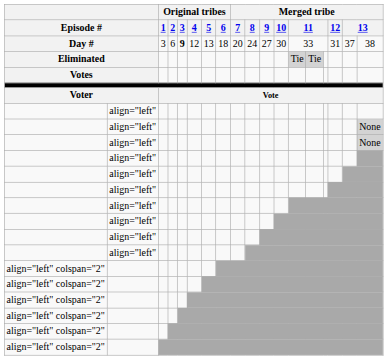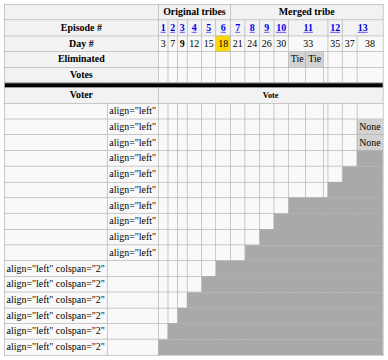(173, 43) 6 -> (173, 43) 7
(209, 43) 13 -> (209, 43) 15
(223, 43) no background -> (223, 43) gold background
(238, 43) 20 -> (238, 43) 21
(267, 43) 27 -> (267, 43) 26
(335, 43) 31 -> (335, 43) 35
